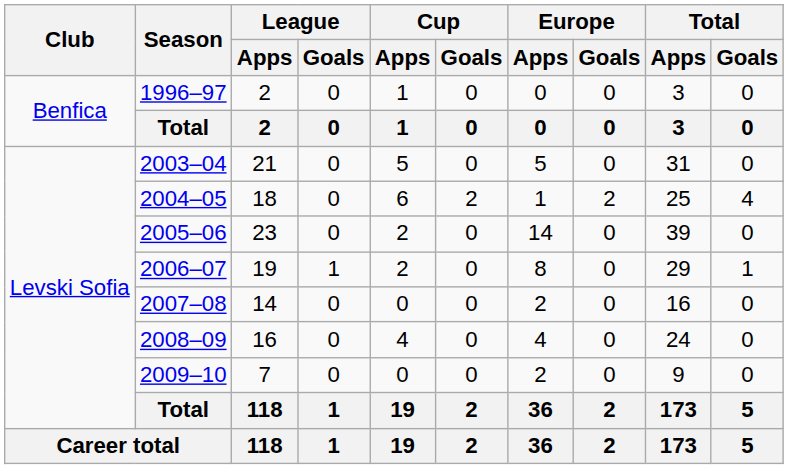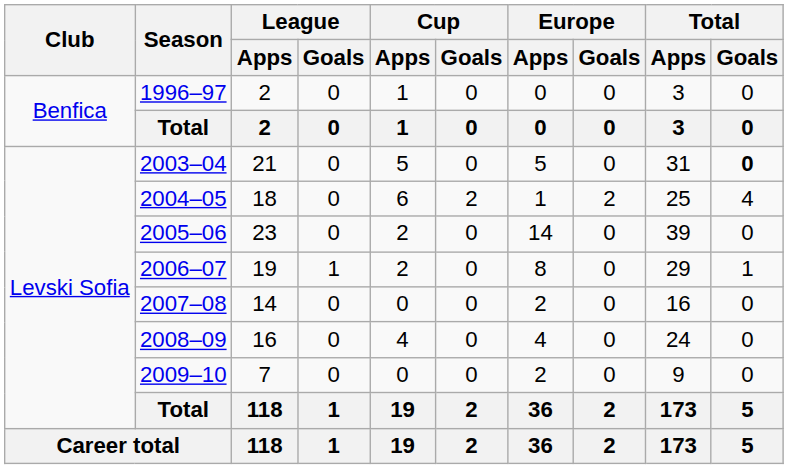(747, 163) normal -> (747, 163) bold
